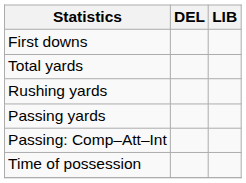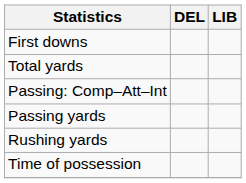rows swapped: (58, 91) <-> (87, 140)
